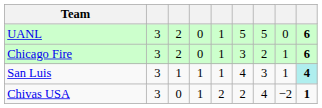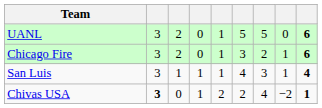(307, 73) paleturquoise background -> (307, 73) no background
(157, 93) normal -> (157, 93) bold
